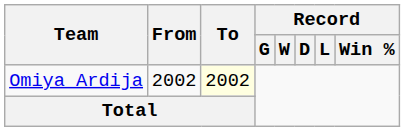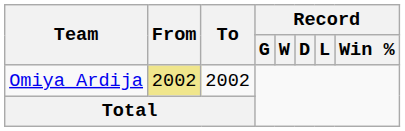(174, 80) no background -> (174, 80) khaki background
(228, 80) lightyellow background -> (228, 80) no background
